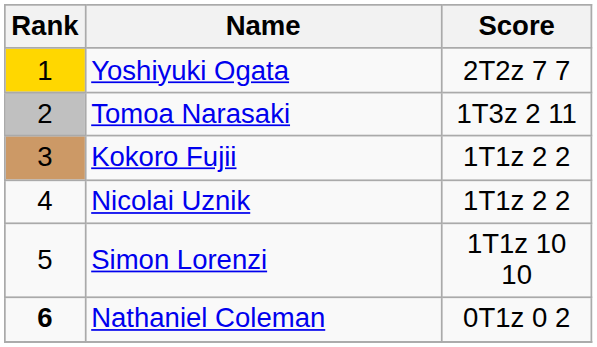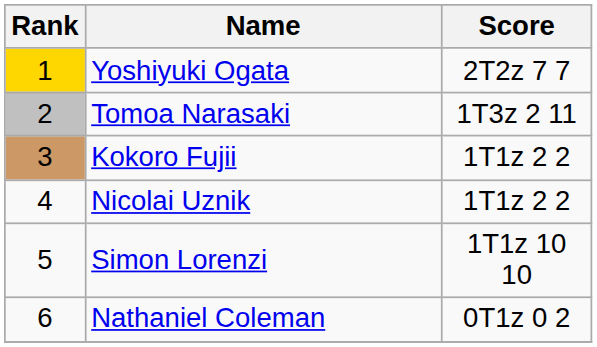(45, 319) bold -> (45, 319) normal
